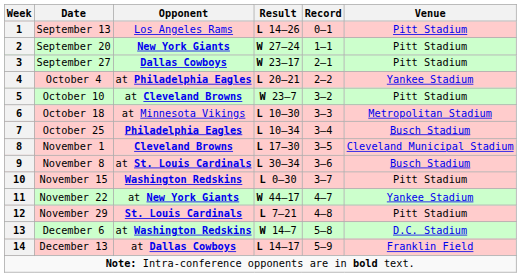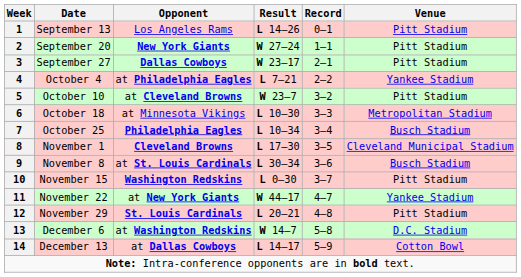(278, 80) L 20–21 -> (278, 80) L 7–21
(278, 214) L 7–21 -> (278, 214) L 20–21
(430, 247) Franklin Field -> (430, 247) Cotton Bowl
